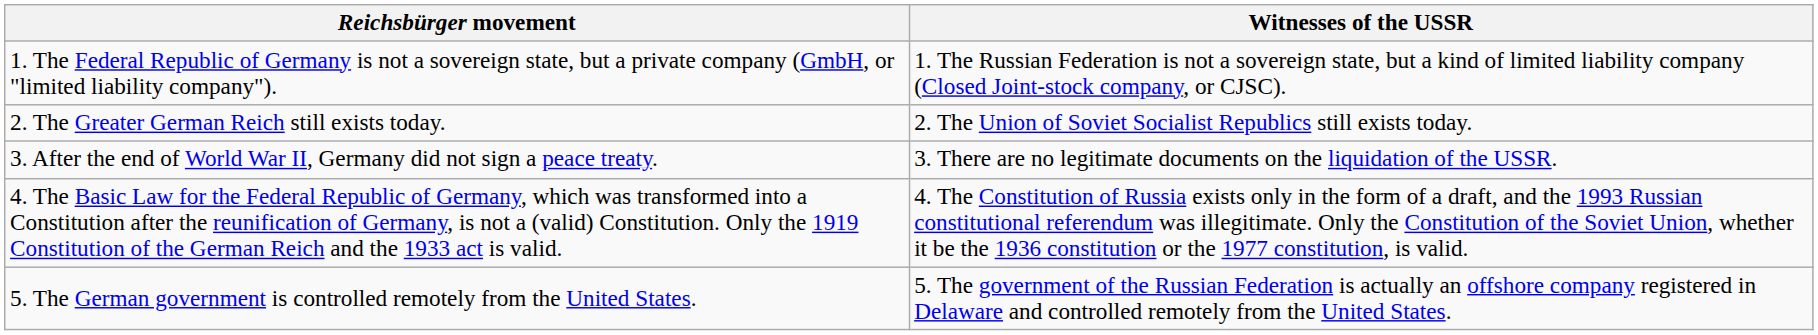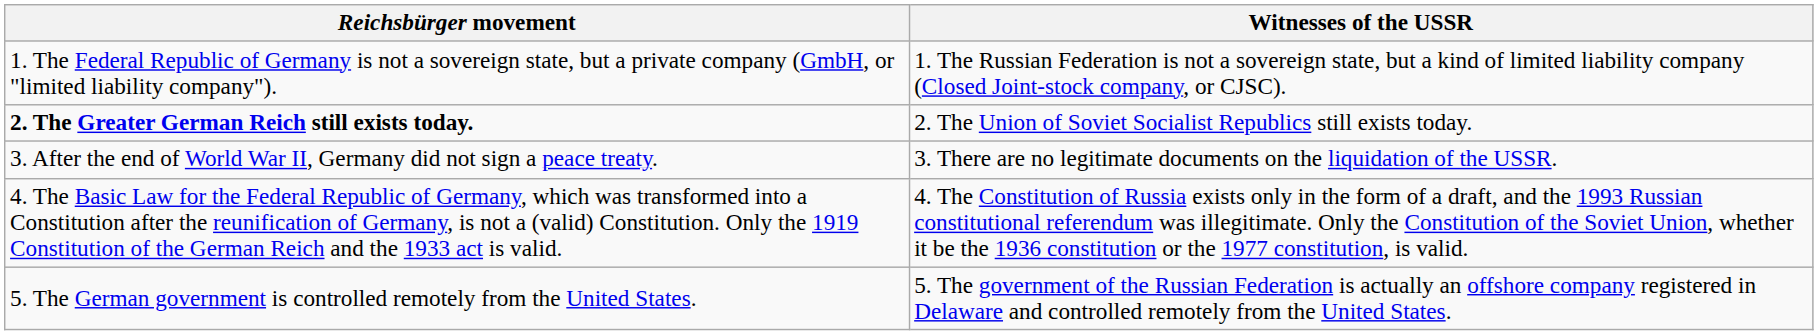(228, 122) normal -> (242, 122) bold
